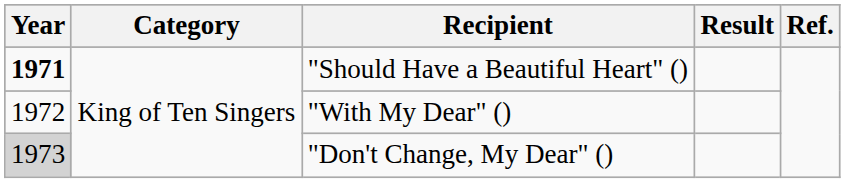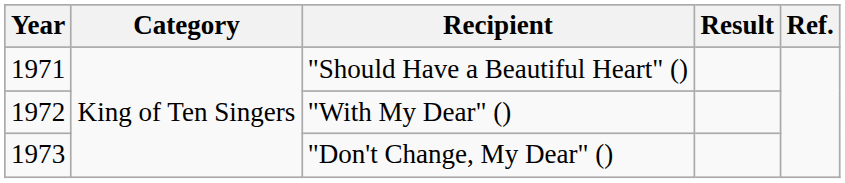(38, 68) bold -> (38, 68) normal
(38, 154) lightgrey background -> (38, 154) no background
